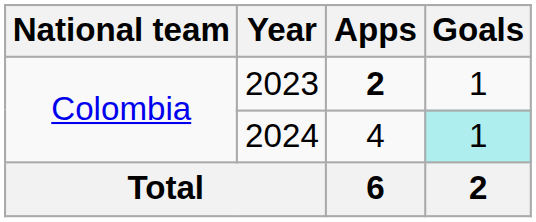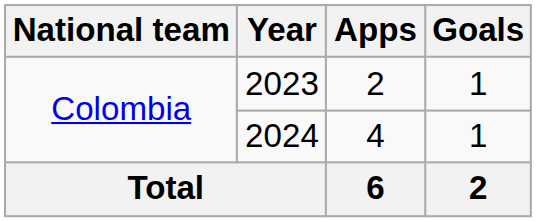(375, 83) bold -> (375, 83) normal
(478, 135) paleturquoise background -> (478, 135) no background
